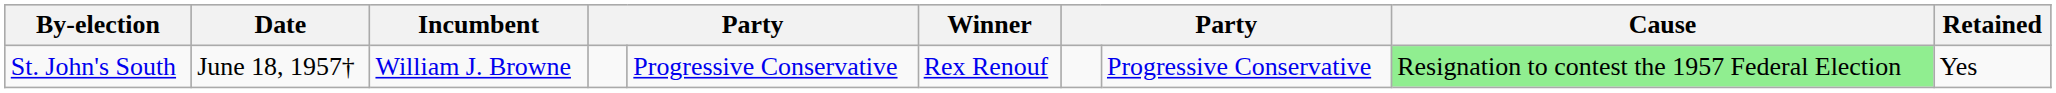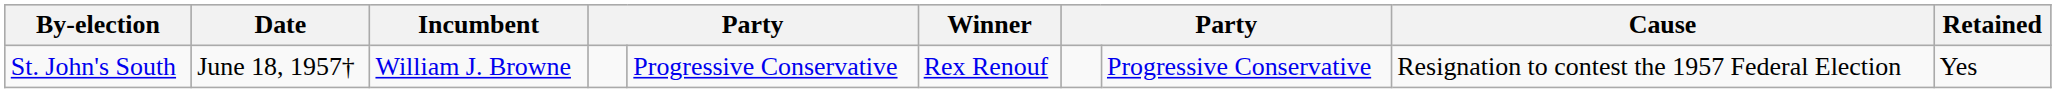(1649, 66) lightgreen background -> (1649, 66) no background
